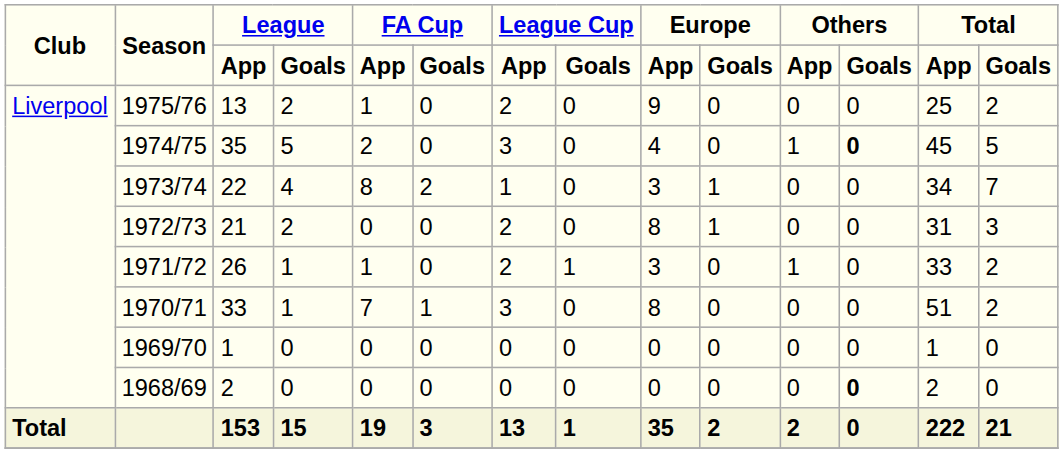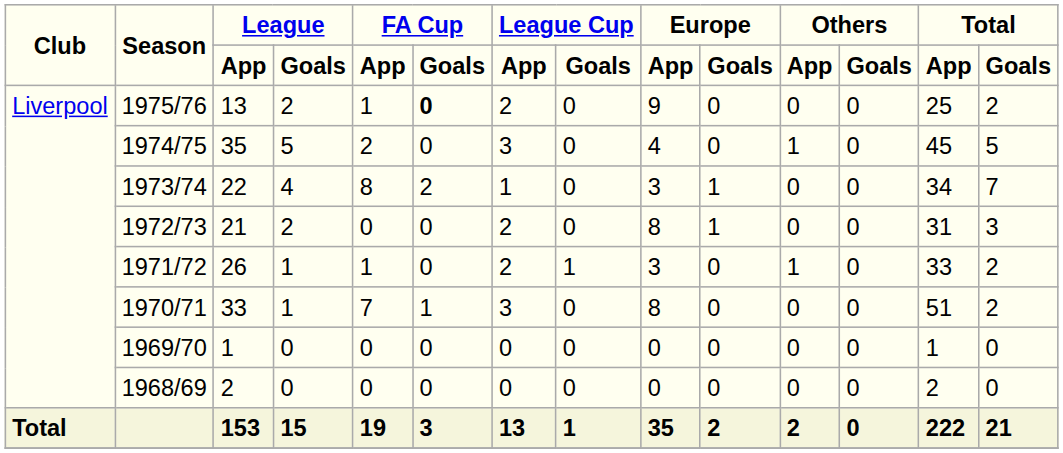(426, 106) normal -> (426, 106) bold
(853, 146) bold -> (853, 146) normal
(853, 388) bold -> (853, 388) normal
